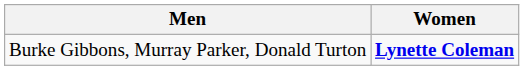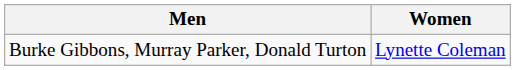(445, 49) bold -> (440, 49) normal
